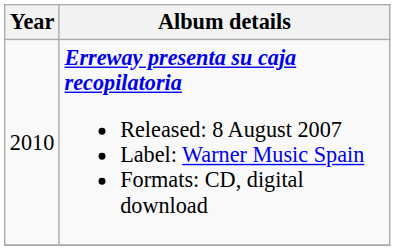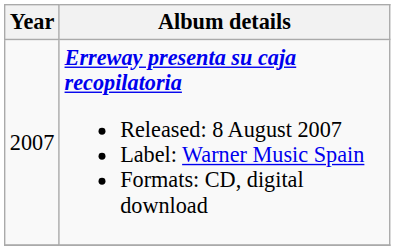(32, 142) 2010 -> (32, 142) 2007
